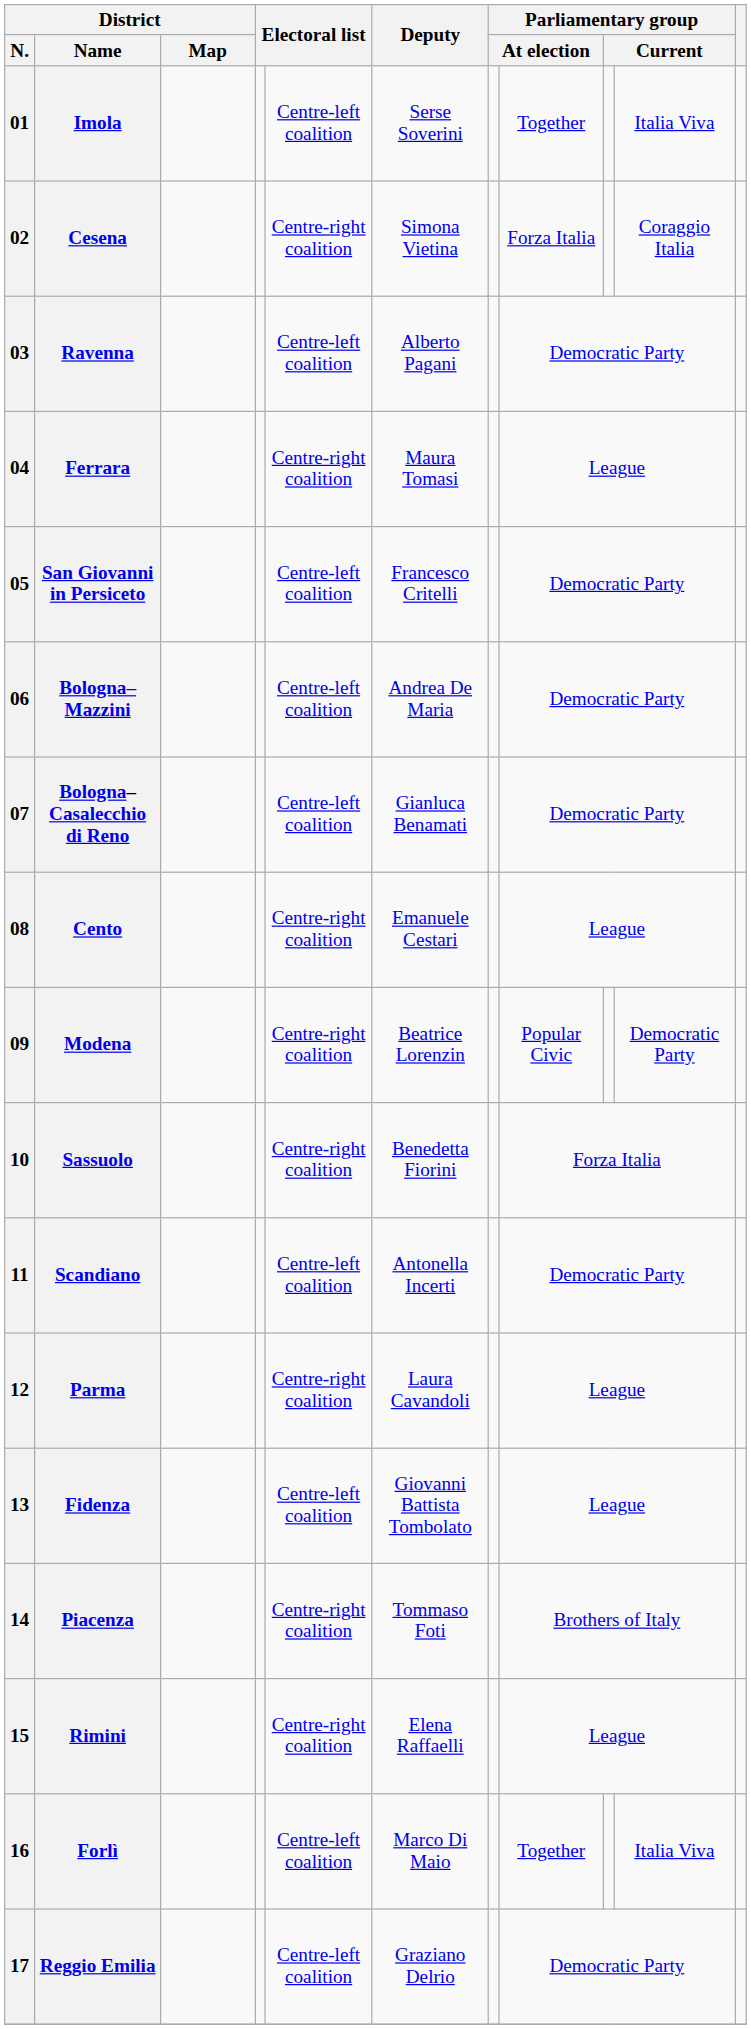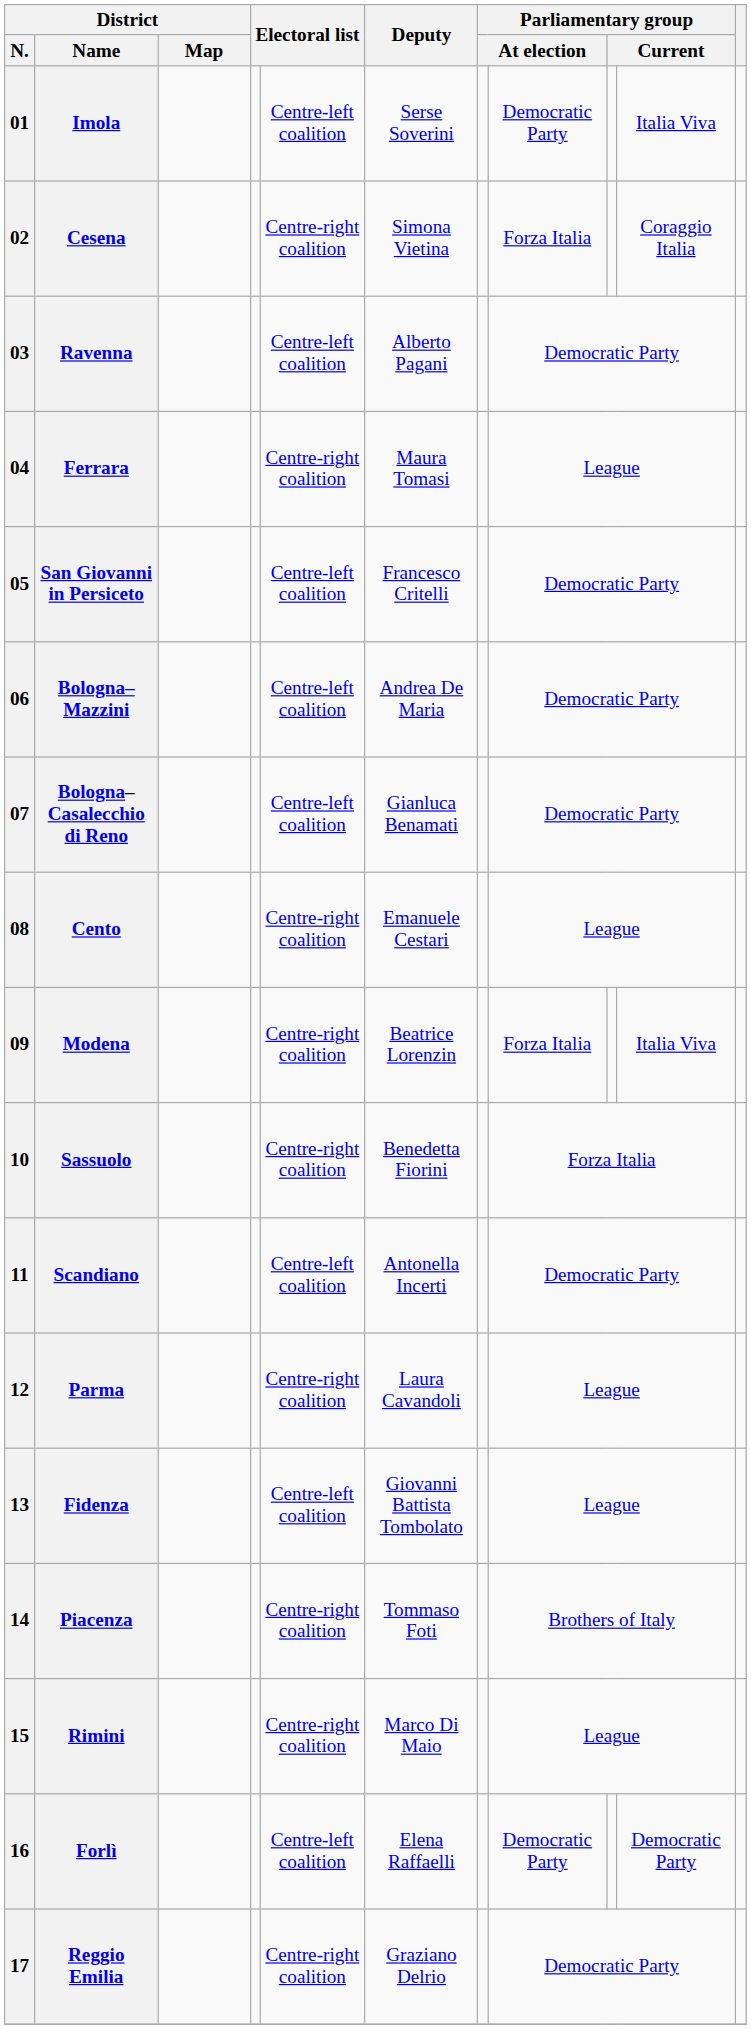(551, 123) Together -> (547, 122) Democratic Party
(551, 1044) Popular Civic -> (547, 1044) Forza Italia
(674, 1044) Democratic Party -> (676, 1044) Italia Viva
(430, 1735) Elena Raffaelli -> (421, 1735) Marco Di Maio
(430, 1851) Marco Di Maio -> (421, 1851) Elena Raffaelli
(551, 1851) Together -> (547, 1851) Democratic Party
(674, 1851) Italia Viva -> (676, 1851) Democratic Party
(319, 1966) Centre-left coalition -> (312, 1966) Centre-right coalition
